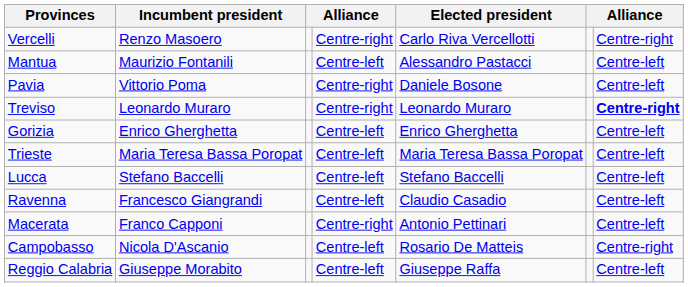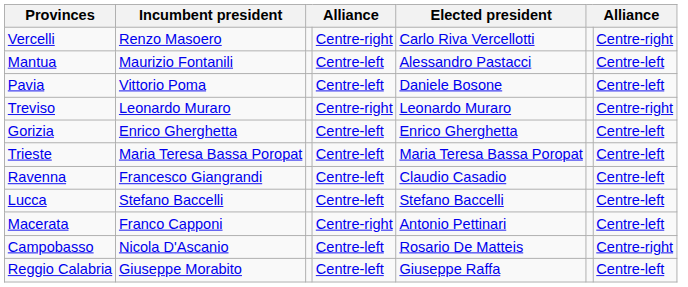(354, 85) Centre-right -> (350, 85) Centre-left
(638, 108) bold -> (635, 108) normal
rows swapped: (37, 200) <-> (27, 177)
